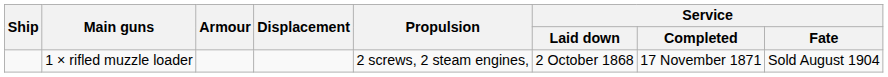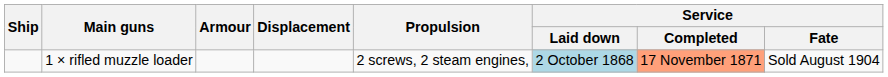(585, 60) no background -> (585, 60) lightblue background
(701, 60) no background -> (701, 60) lightsalmon background
